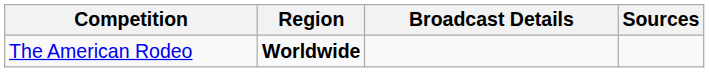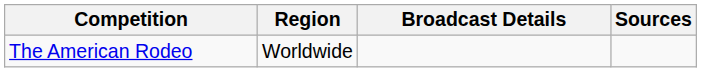(311, 50) bold -> (307, 50) normal
